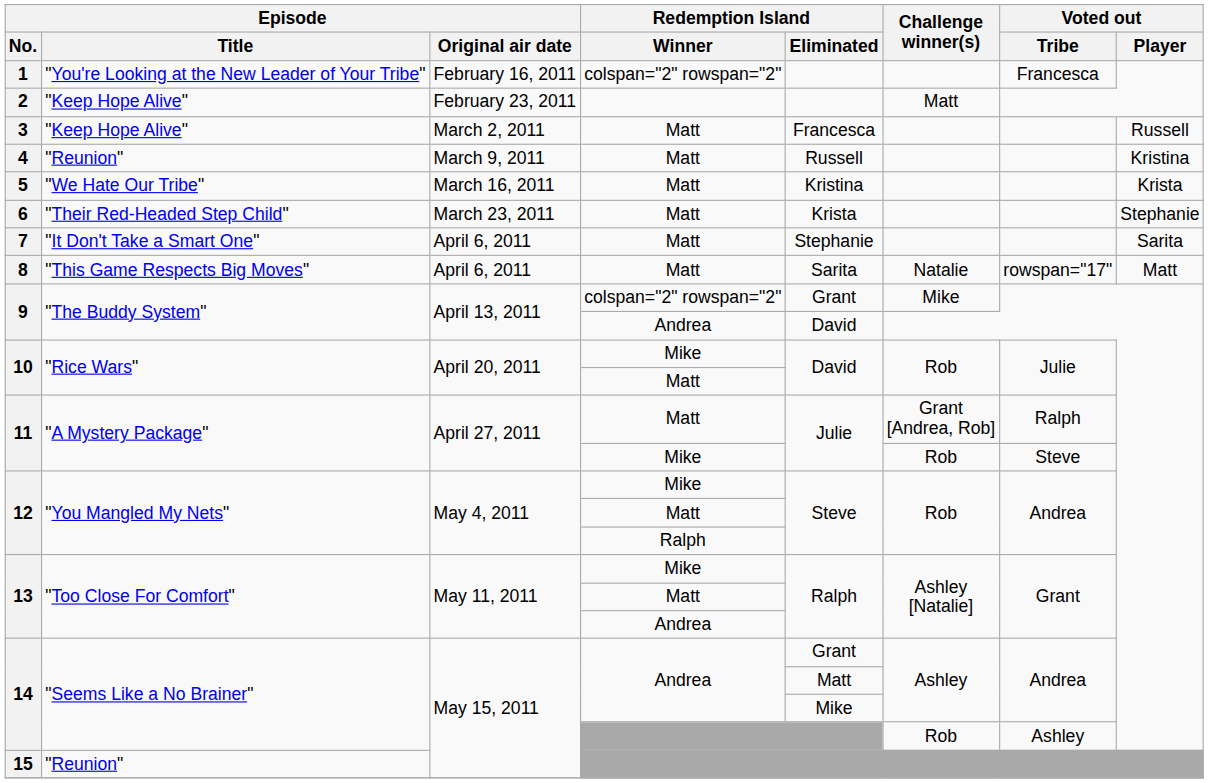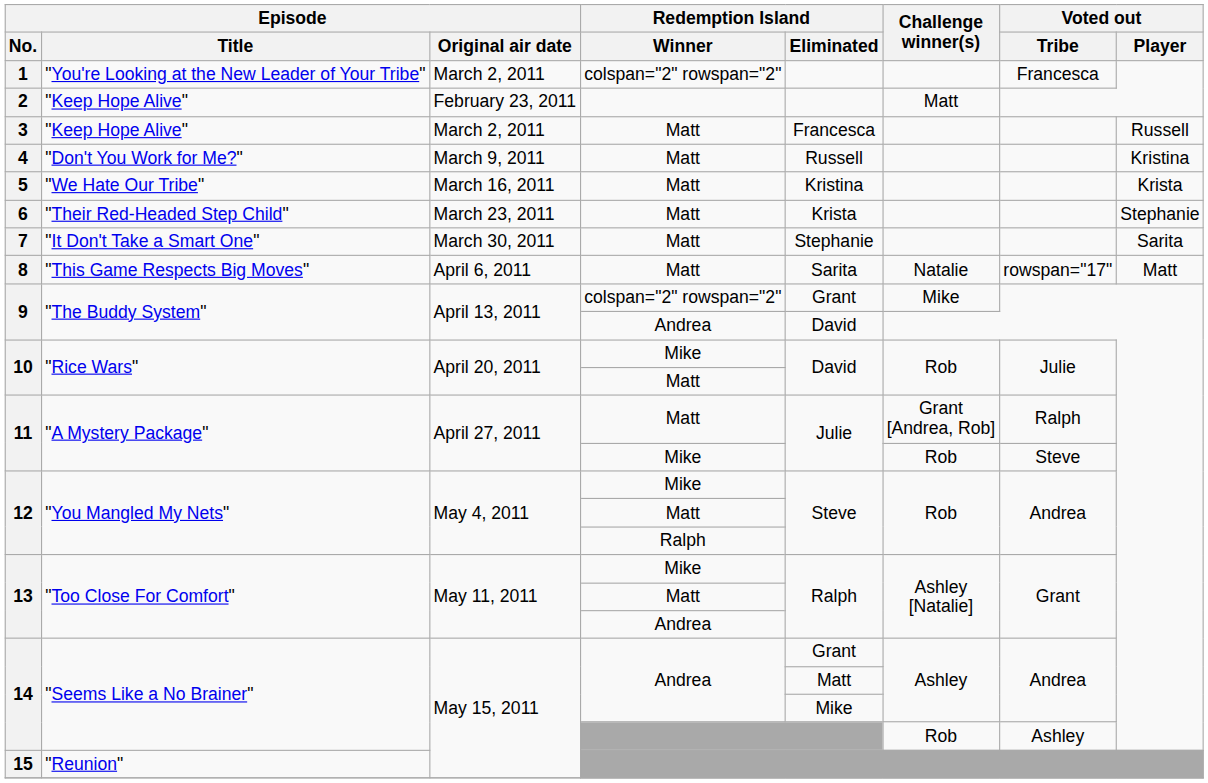(505, 74) February 16, 2011 -> (489, 74) March 2, 2011
(84, 158) "Reunion" -> (144, 158) "Don't You Work for Me?"
(482, 241) April 6, 2011 -> (494, 241) March 30, 2011
